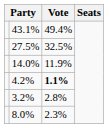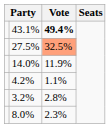(58, 30) normal -> (59, 30) bold
(58, 47) no background -> (58, 47) lightsalmon background
(56, 81) bold -> (56, 81) normal
